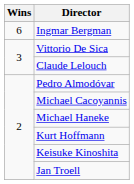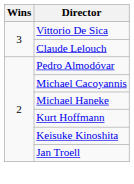- row: (74, 30)
